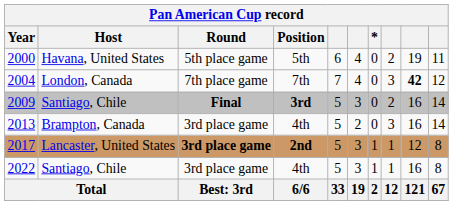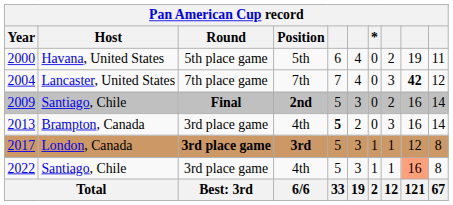(87, 80) London, Canada -> (108, 80) Lancaster, United States
(301, 102) 3rd -> (301, 102) 2nd
(338, 124) normal -> (338, 124) bold
(108, 146) Lancaster, United States -> (87, 146) London, Canada
(301, 146) 2nd -> (301, 146) 3rd
(415, 168) no background -> (415, 168) lightsalmon background
